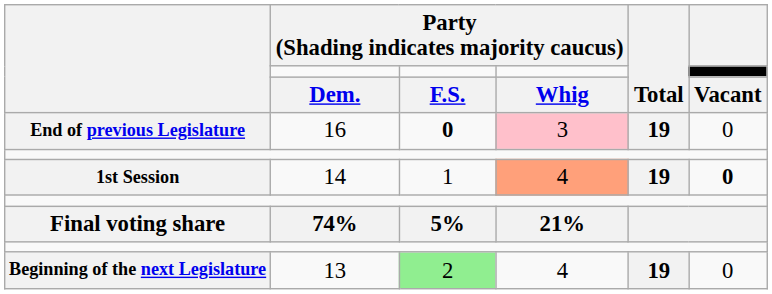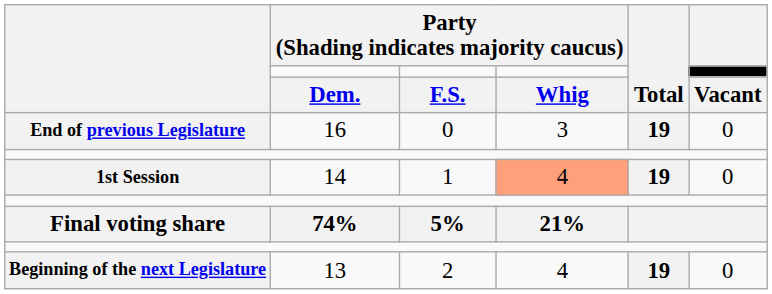(448, 130) bold -> (448, 130) normal
(562, 130) pink background -> (562, 130) no background
(728, 177) bold -> (728, 177) normal
(448, 270) lightgreen background -> (448, 270) no background
